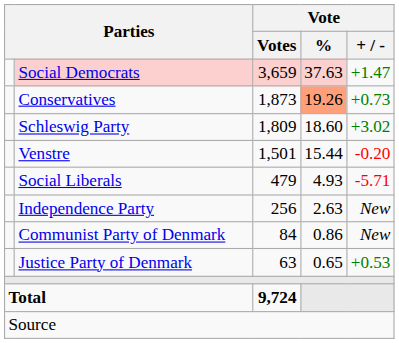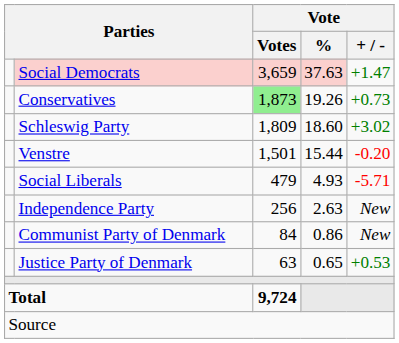(277, 99) no background -> (277, 99) lightgreen background
(324, 99) lightsalmon background -> (324, 99) no background
